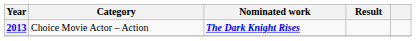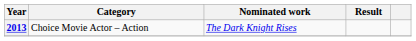(253, 28) bold -> (251, 28) normal
